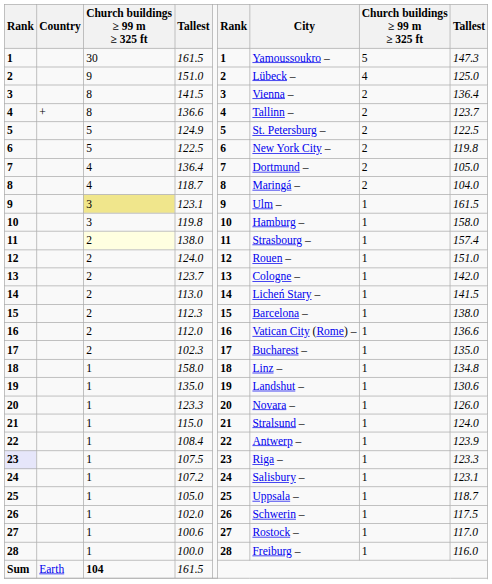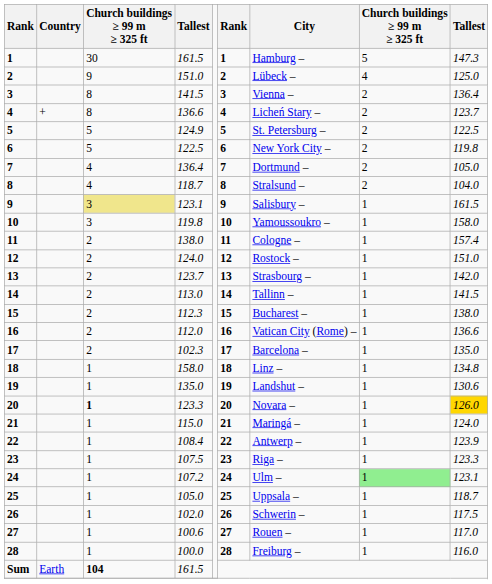(291, 57) Yamoussoukro – -> (278, 57) Hamburg –
(273, 112) Tallinn – -> (286, 112) Licheń Stary –
(276, 185) Maringá – -> (278, 185) Stralsund –
(267, 203) Ulm – -> (278, 203) Salisbury –
(278, 222) Hamburg – -> (291, 222) Yamoussoukro –
(89, 240) lightyellow background -> (89, 240) no background
(282, 240) Strasbourg – -> (276, 240) Cologne –
(272, 258) Rouen – -> (276, 258) Rostock –
(276, 277) Cologne – -> (282, 277) Strasbourg –
(286, 295) Licheń Stary – -> (273, 295) Tallinn –
(280, 313) Barcelona – -> (280, 313) Bucharest –
(280, 350) Bucharest – -> (280, 350) Barcelona –
(89, 404) normal -> (89, 404) bold
(466, 404) no background -> (466, 404) gold background
(278, 423) Stralsund – -> (276, 423) Maringá –
(13, 459) lavender background -> (13, 459) no background
(278, 478) Salisbury – -> (267, 478) Ulm –
(365, 478) no background -> (365, 478) lightgreen background
(276, 532) Rostock – -> (272, 532) Rouen –
